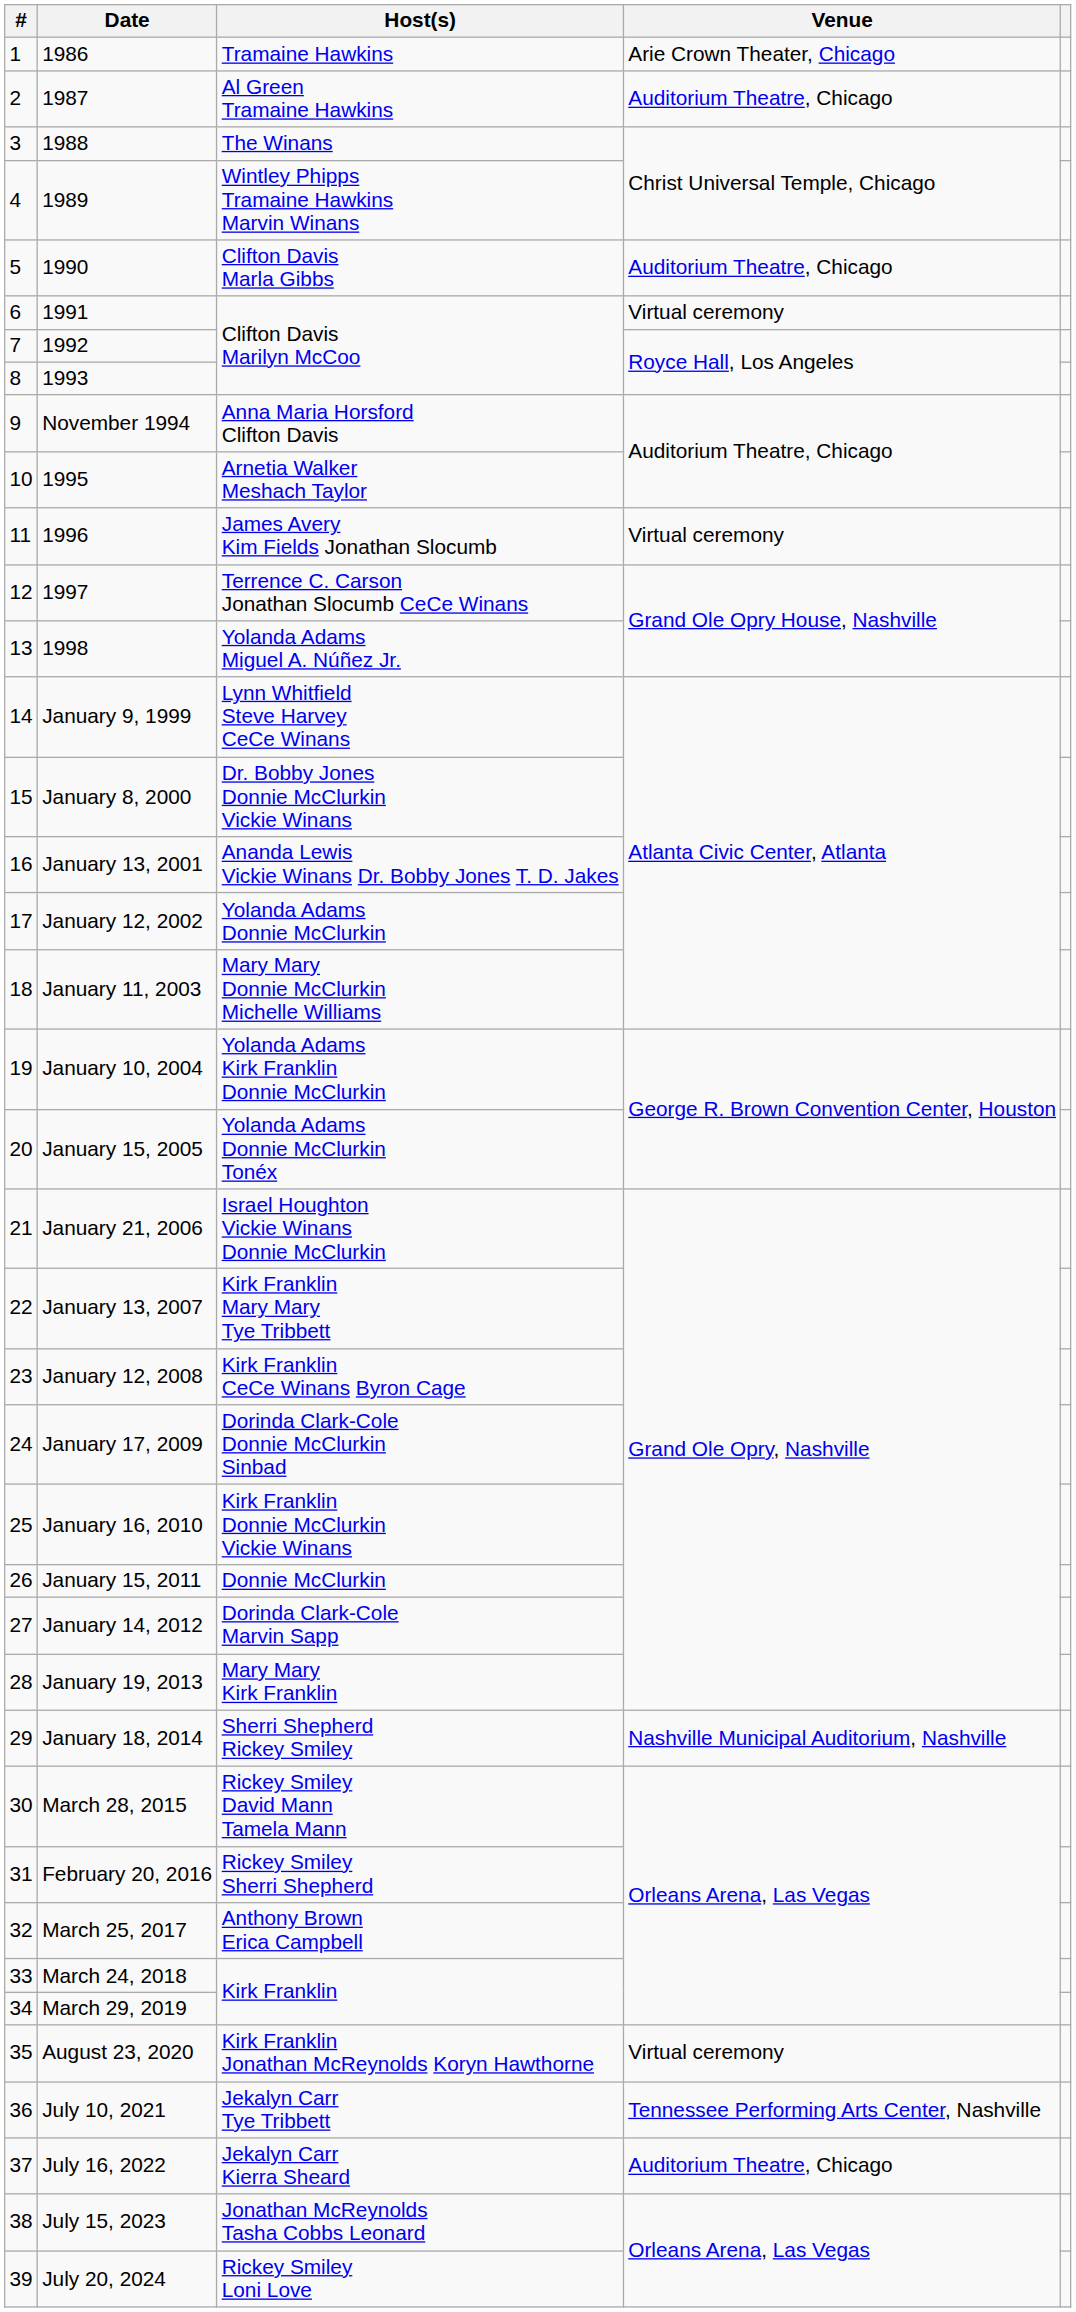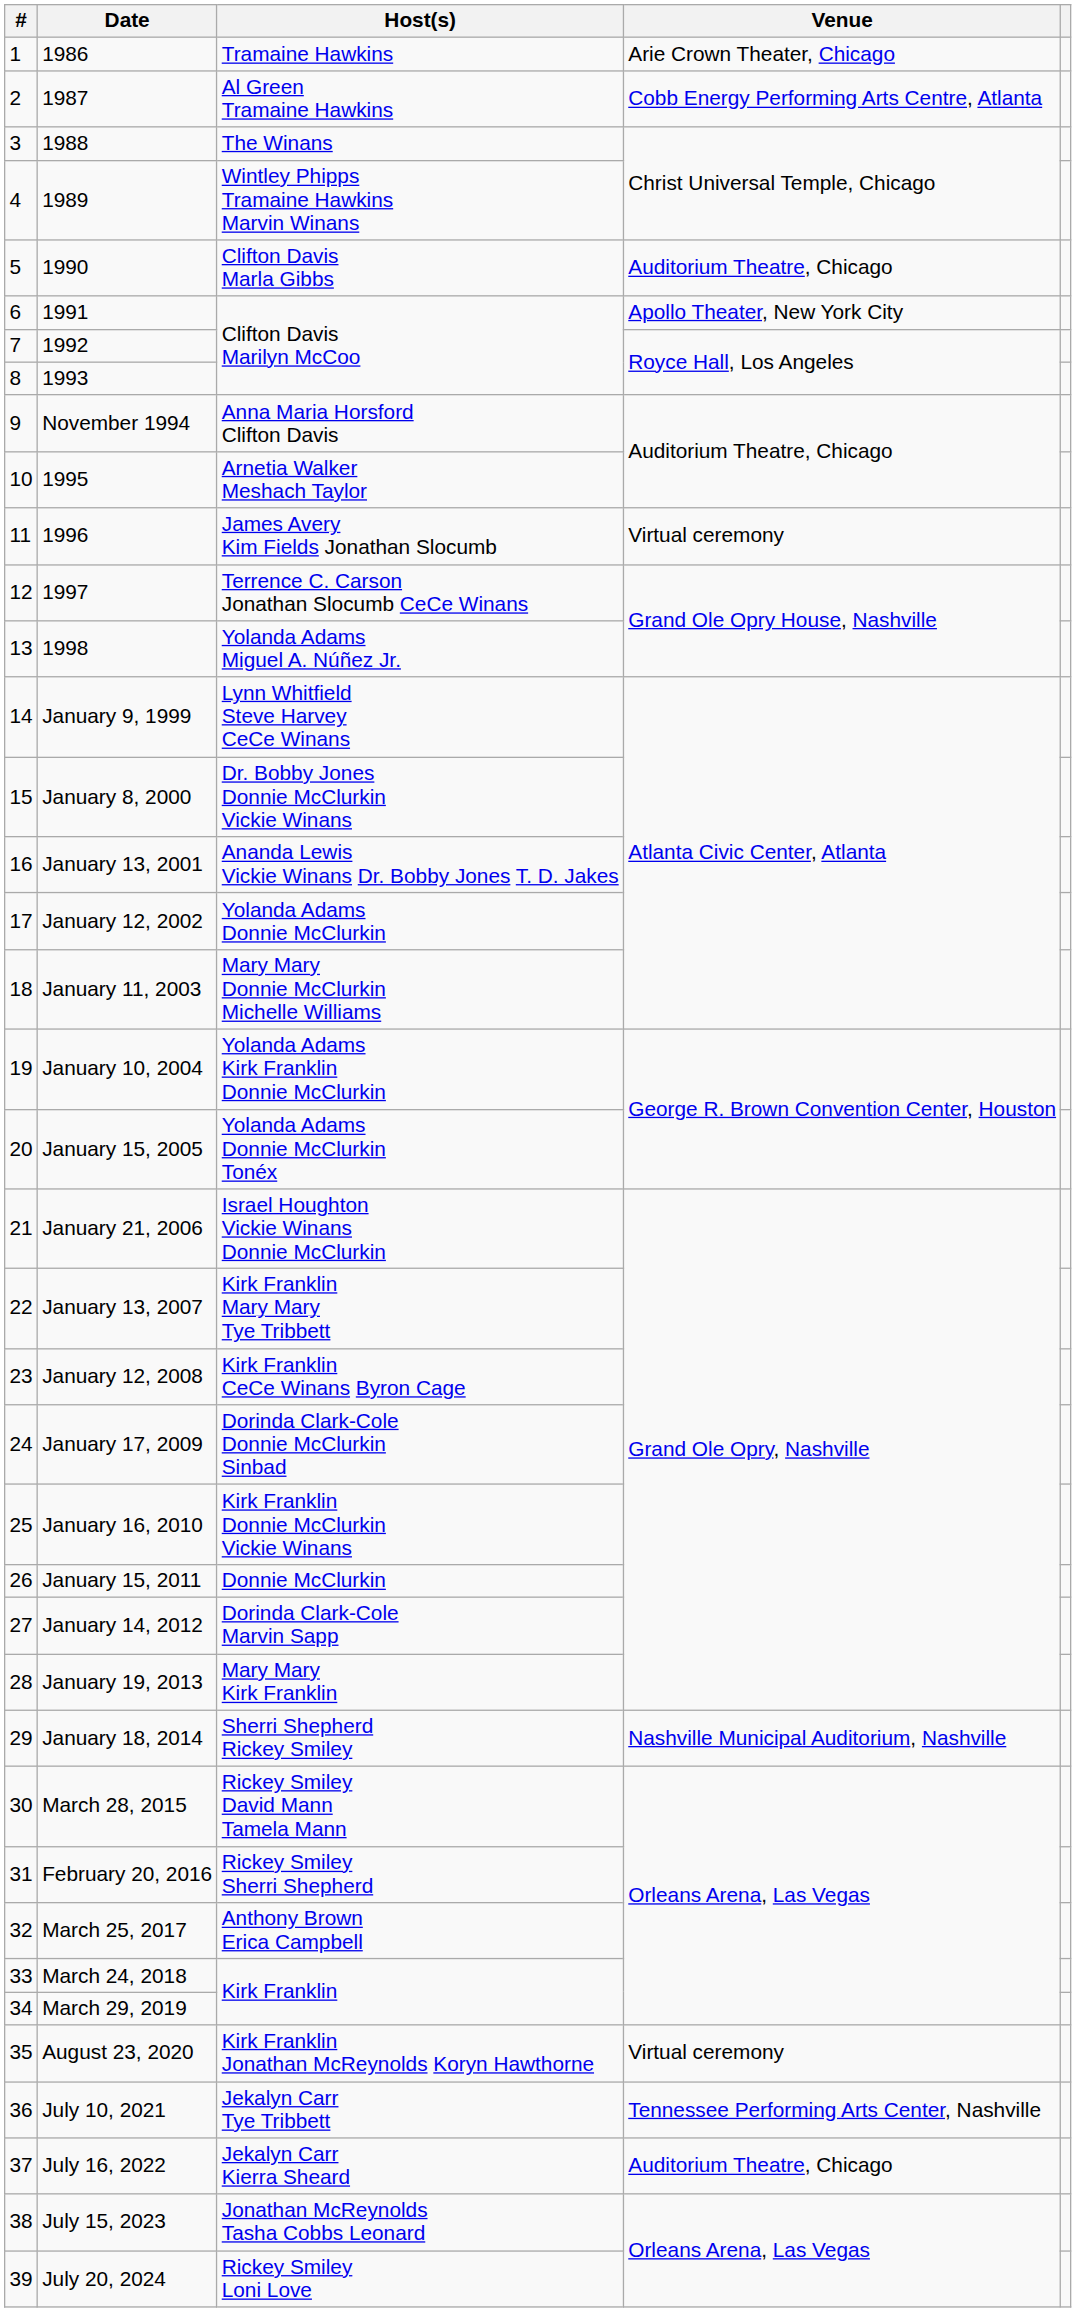(760, 98) Auditorium Theatre, Chicago -> (835, 98) Cobb Energy Performing Arts Centre, Atlanta
(706, 312) Virtual ceremony -> (766, 312) Apollo Theater, New York City
